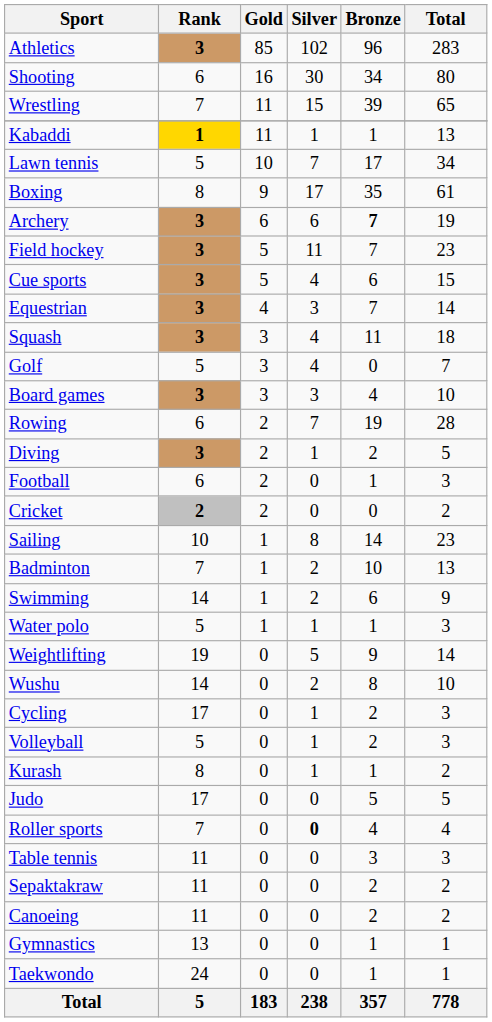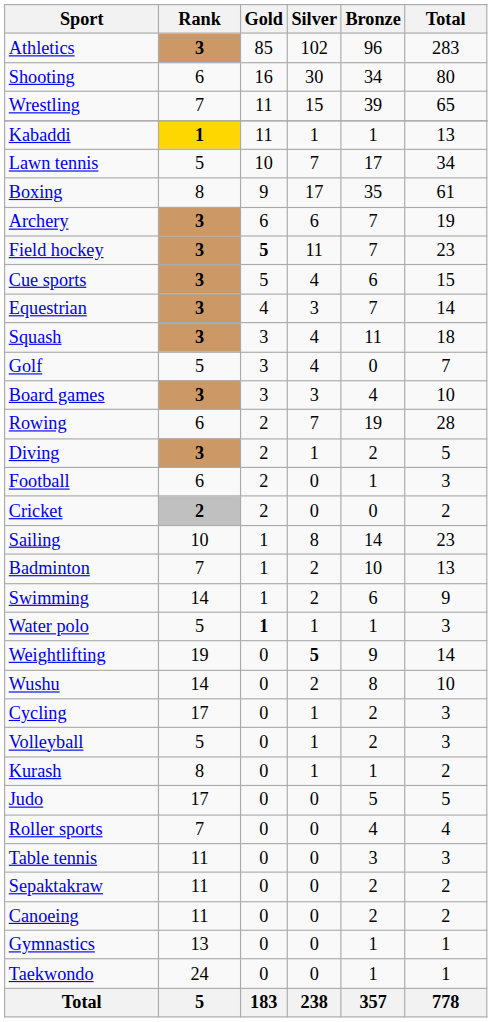(373, 221) bold -> (373, 221) normal
(264, 250) normal -> (264, 250) bold
(264, 626) normal -> (264, 626) bold
(314, 655) normal -> (314, 655) bold
(314, 828) bold -> (314, 828) normal
